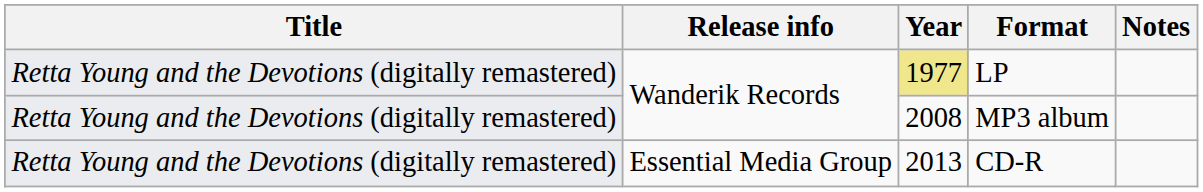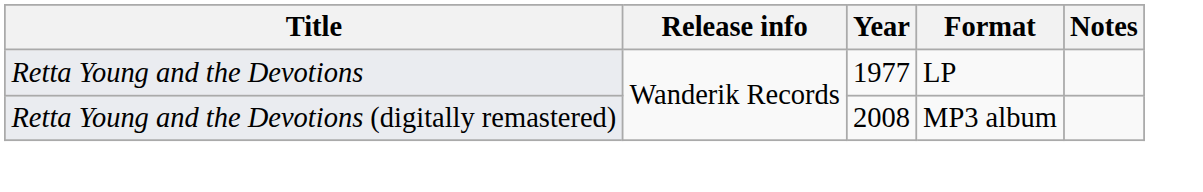(314, 72) Retta Young and the Devotions (digitally remastered) -> (187, 72) Retta Young and the Devotions
(934, 72) khaki background -> (881, 72) no background
- row: (1009, 162)
